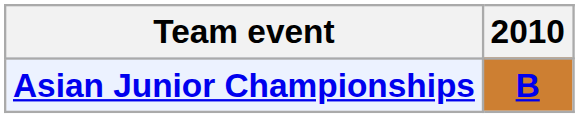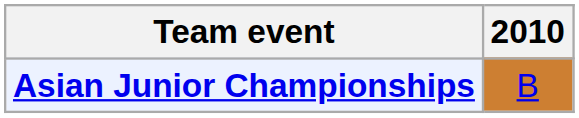(528, 85) bold -> (528, 85) normal
